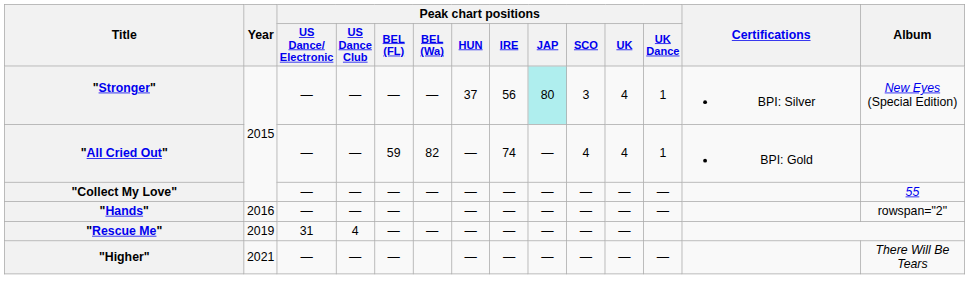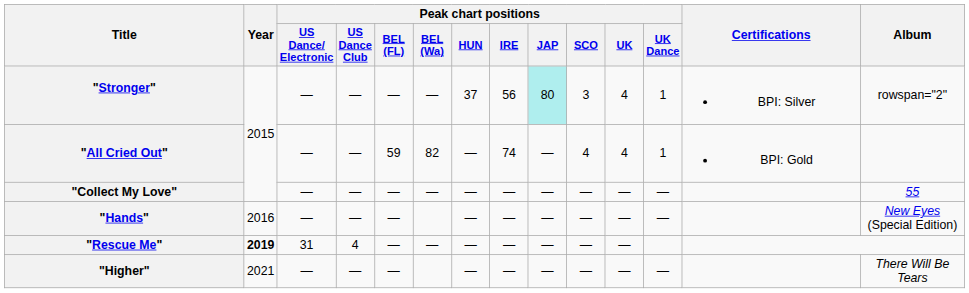(912, 95) New Eyes (Special Edition) -> (912, 95) rowspan="2"
(912, 211) rowspan="2" -> (912, 218) New Eyes (Special Edition)
(261, 231) normal -> (261, 244) bold
